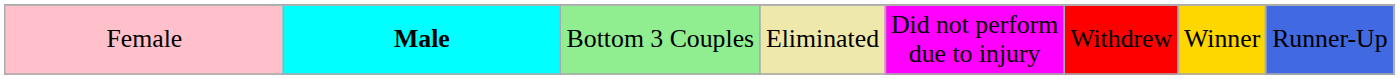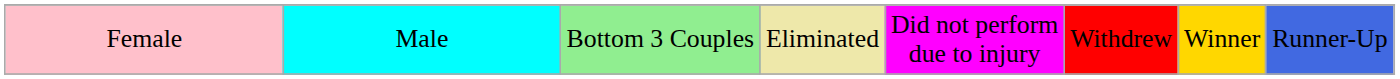(422, 39) bold -> (422, 39) normal
